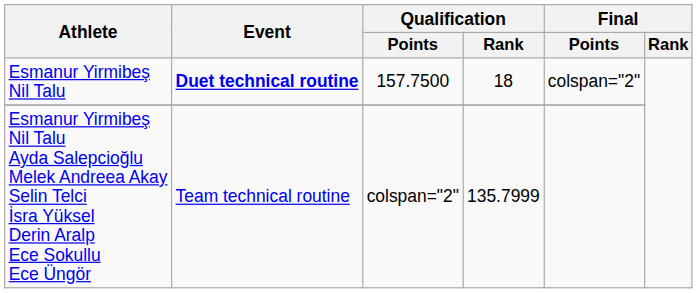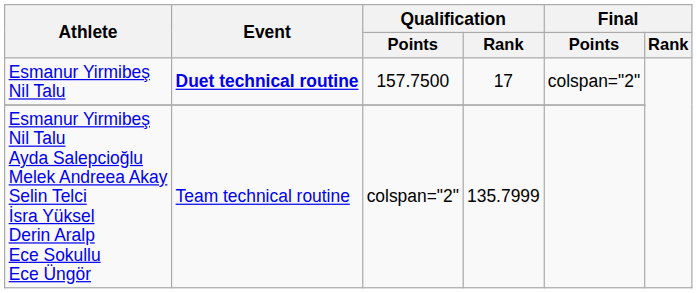(503, 82) 18 -> (503, 82) 17
